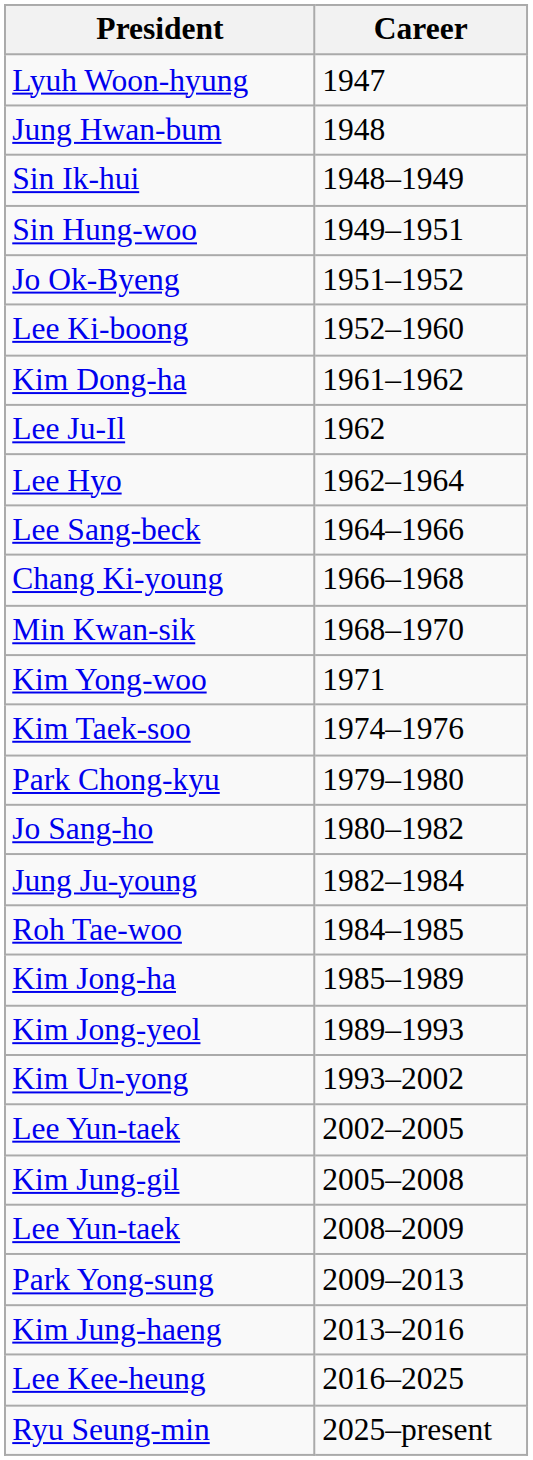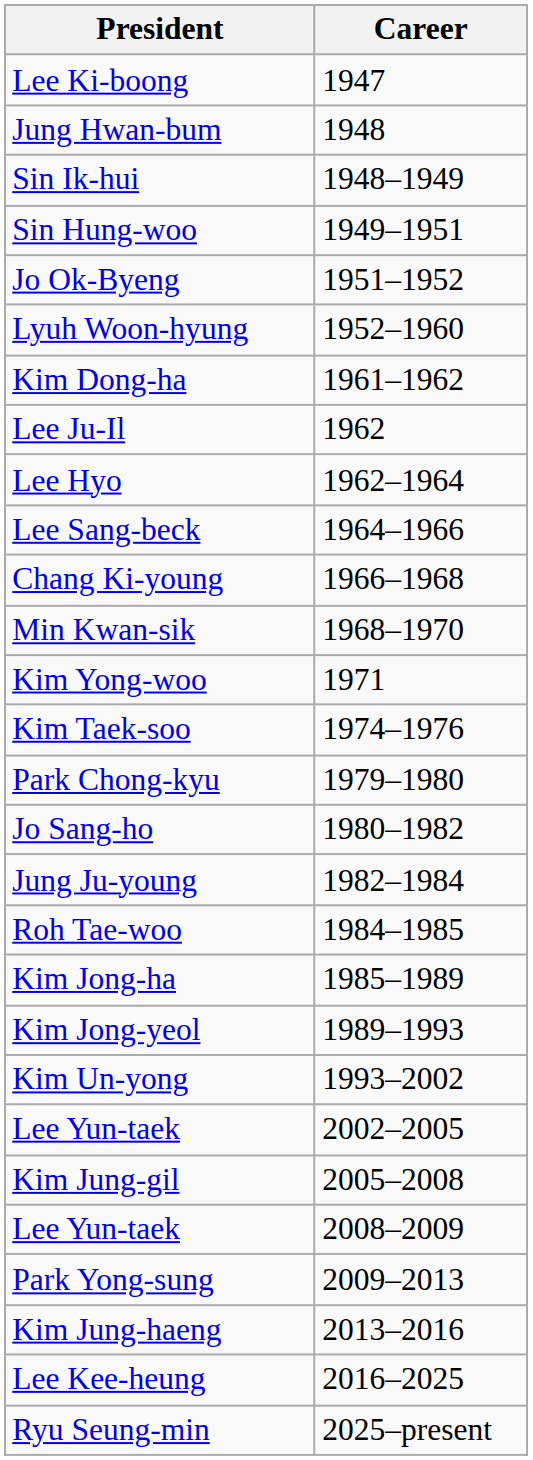(130, 79) Lyuh Woon-hyung -> (100, 79) Lee Ki-boong
(100, 329) Lee Ki-boong -> (130, 329) Lyuh Woon-hyung
